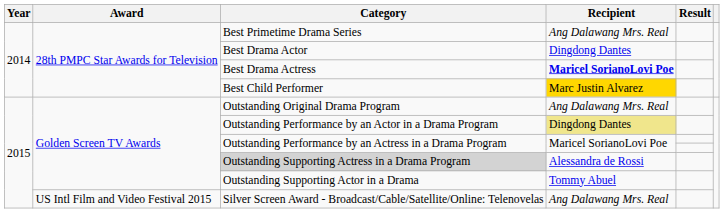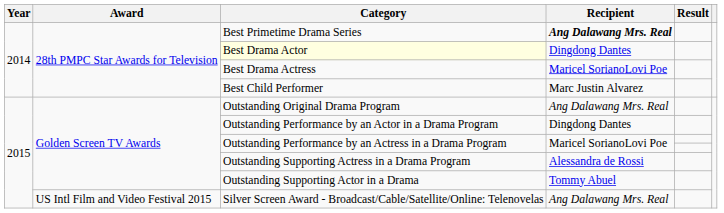(609, 32) normal -> (610, 32) bold
(265, 50) no background -> (265, 50) lightyellow background
(611, 69) bold -> (608, 69) normal
(596, 87) gold background -> (596, 87) no background
(590, 124) khaki background -> (590, 124) no background
(347, 161) lightgrey background -> (347, 161) no background
